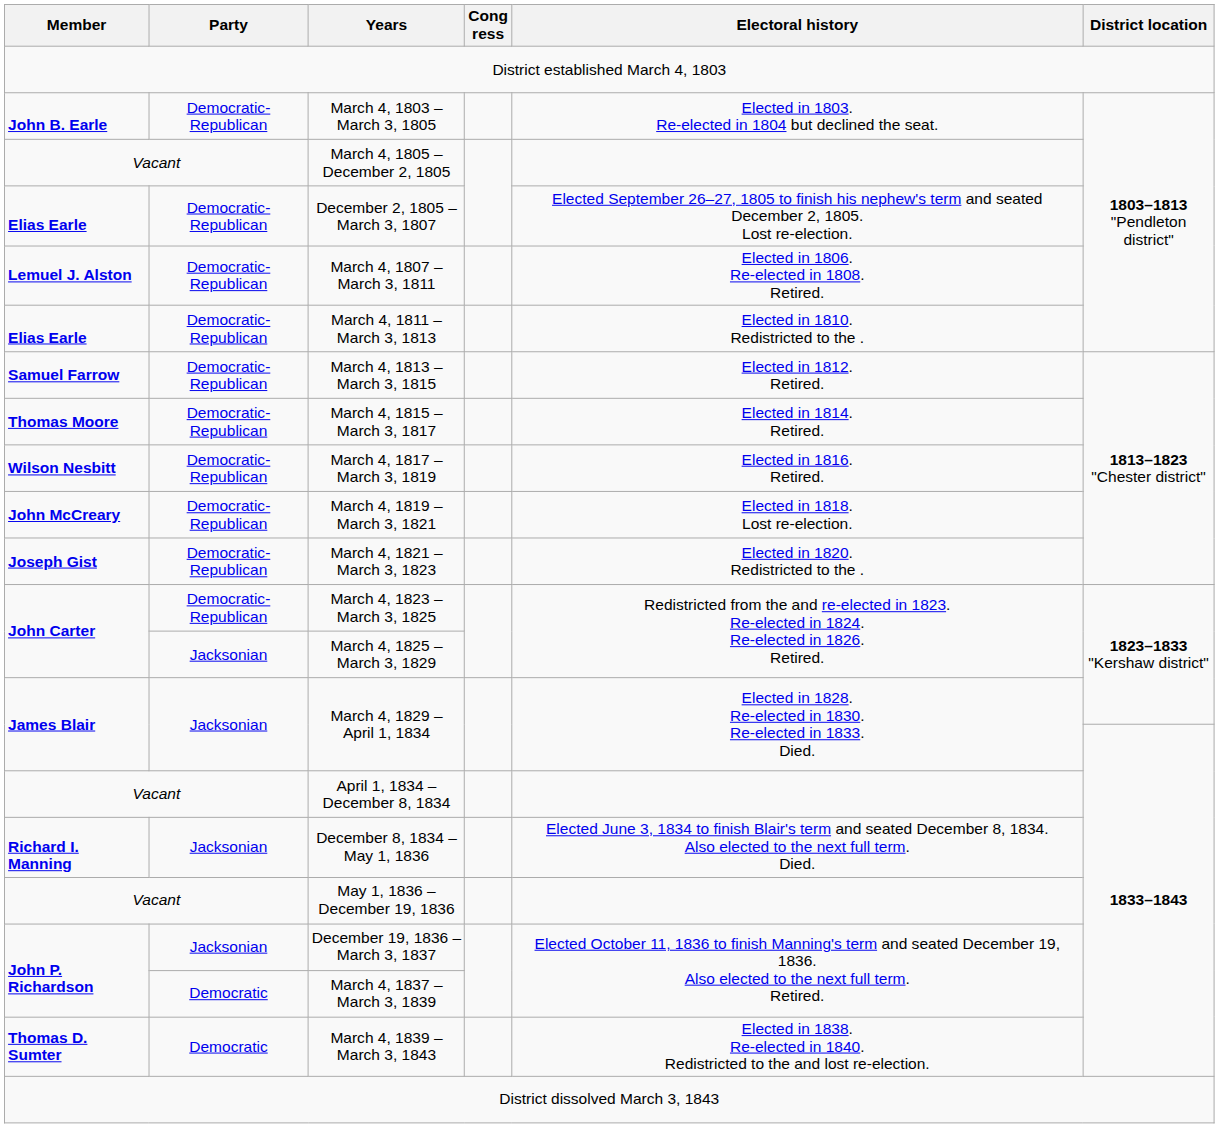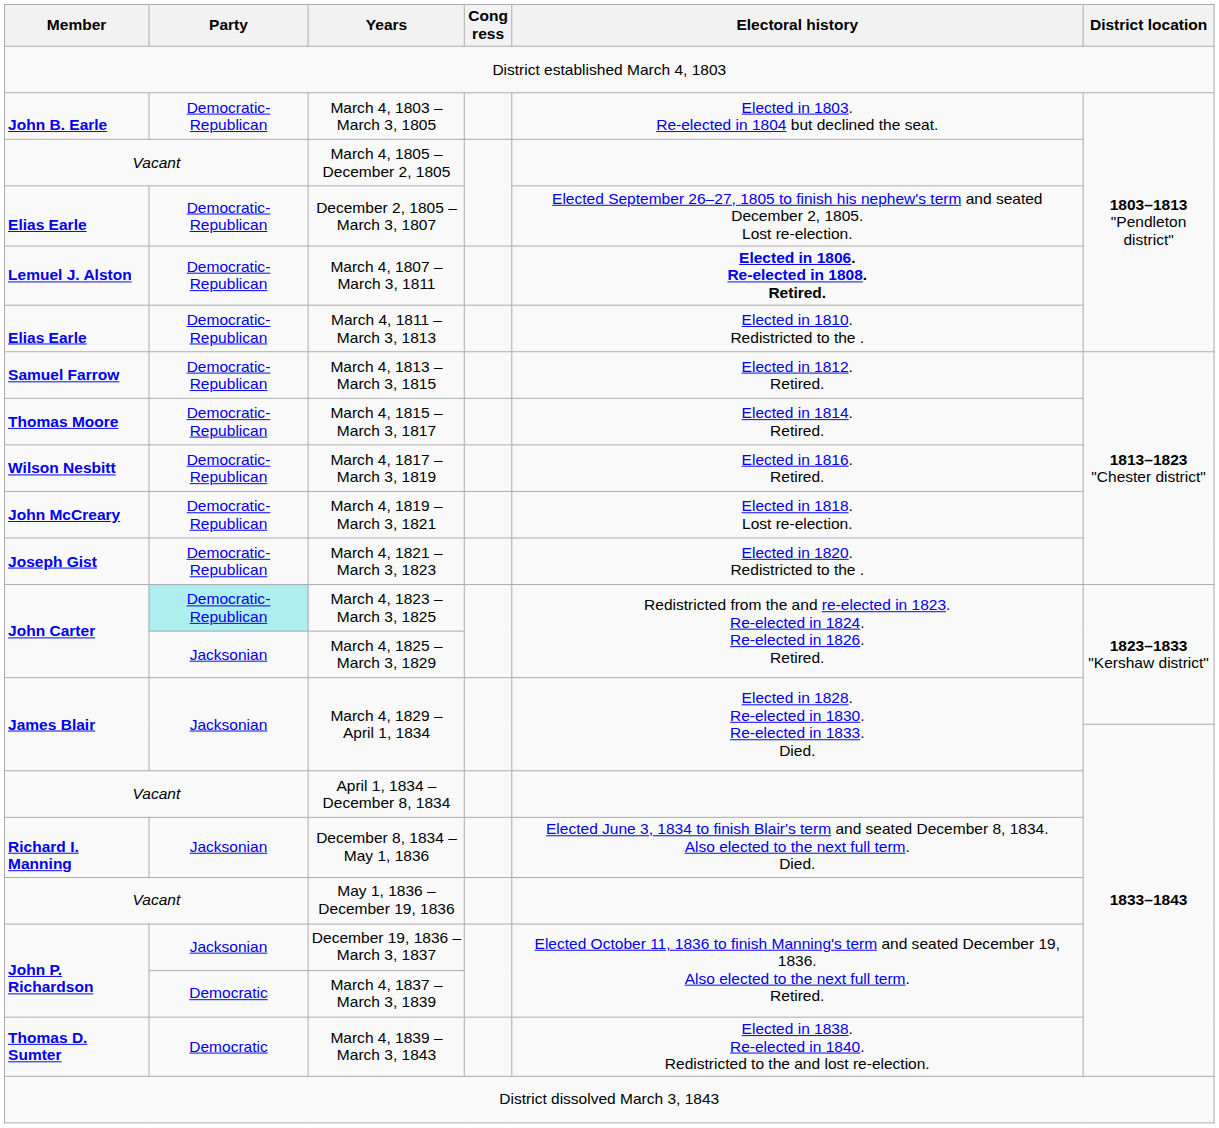(797, 275) normal -> (797, 275) bold
(228, 607) no background -> (228, 607) paleturquoise background
